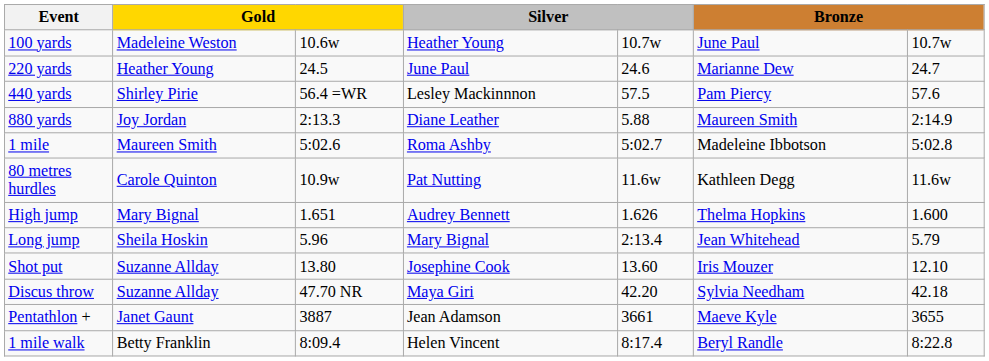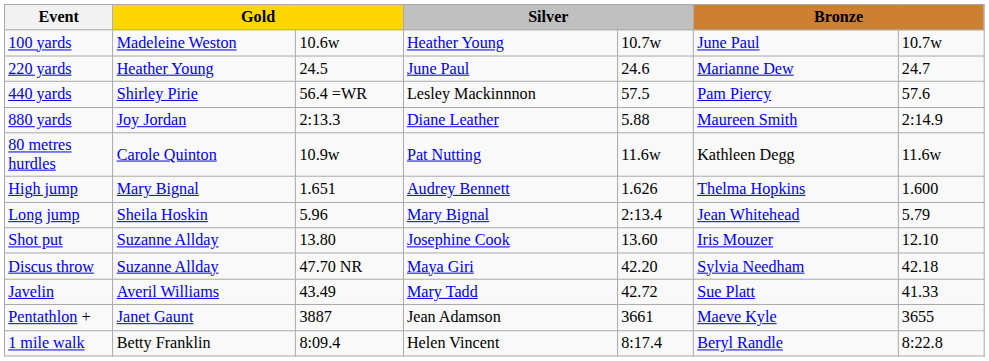- row: (29, 145)
+ row: (31, 291)
